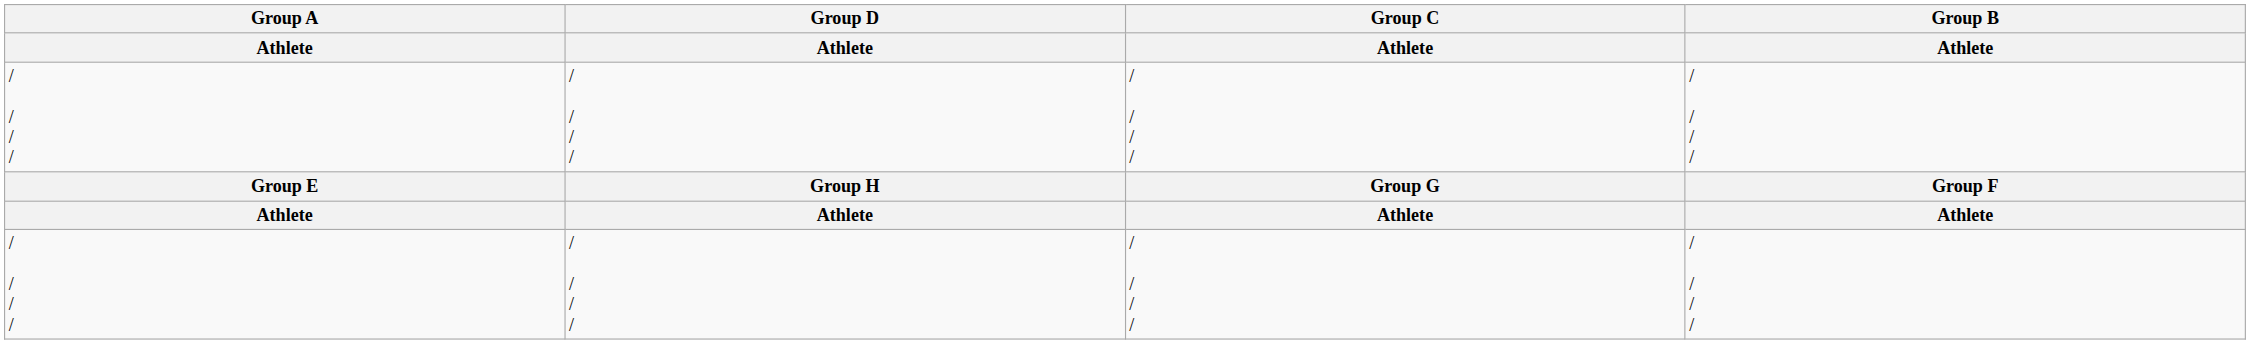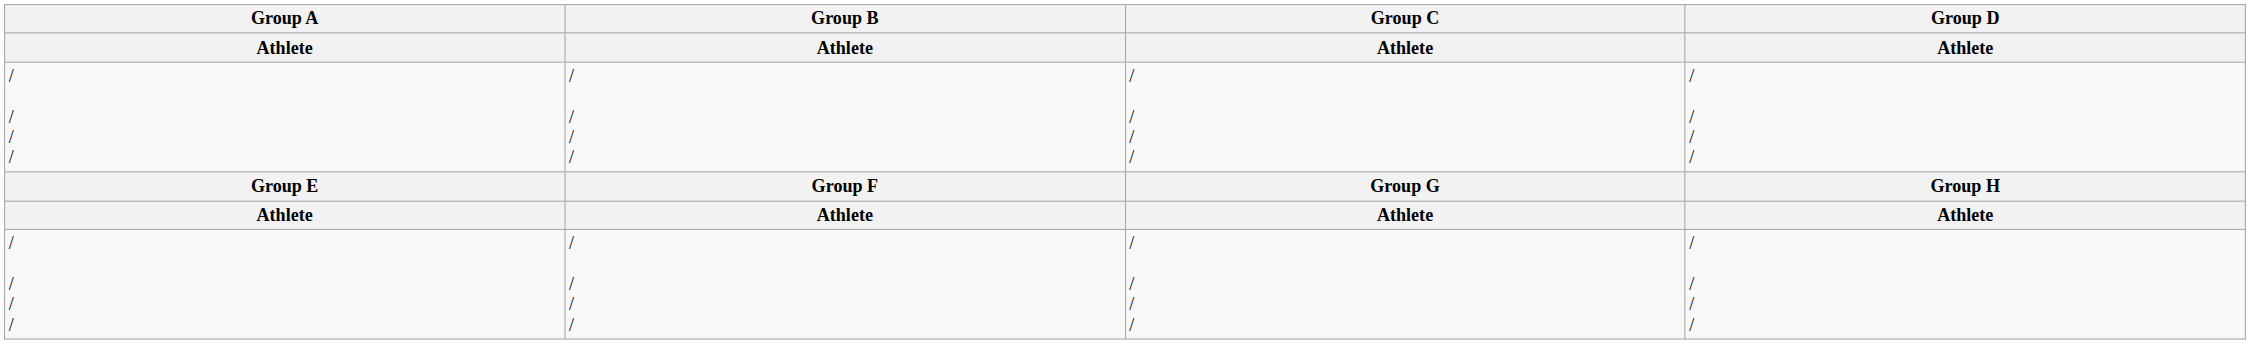columns swapped: (1965, 47) <-> (845, 47)
